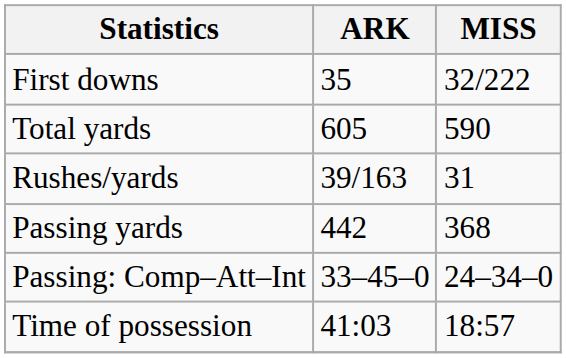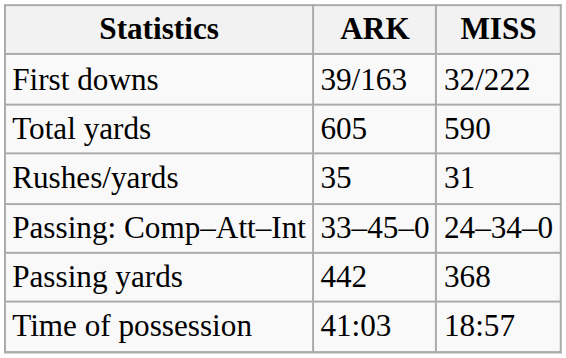(336, 78) 35 -> (364, 78) 39/163
(364, 177) 39/163 -> (336, 177) 35
rows swapped: (98, 227) <-> (159, 276)
